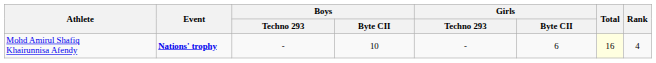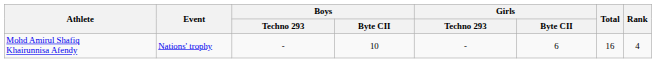(188, 46) bold -> (185, 46) normal
(610, 46) lightyellow background -> (610, 46) no background
